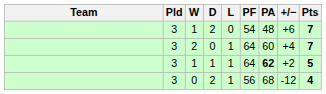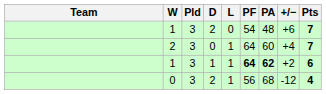columns swapped: (174, 13) <-> (194, 13)
(249, 64) normal -> (249, 64) bold
(310, 64) 5 -> (310, 64) 6
